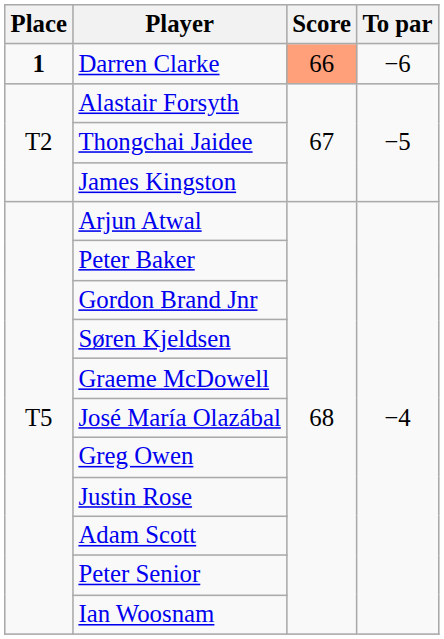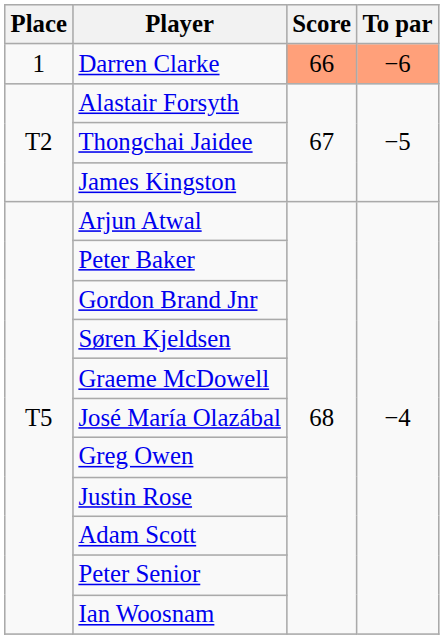(39, 63) bold -> (39, 63) normal
(397, 63) no background -> (397, 63) lightsalmon background
